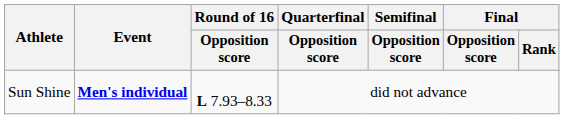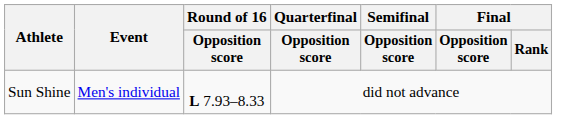(132, 92) bold -> (129, 92) normal
